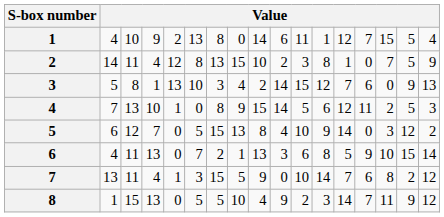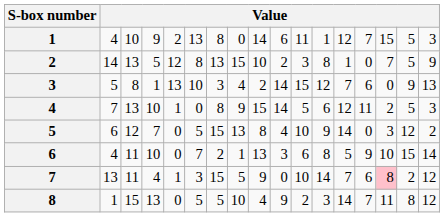(433, 39) 4 -> (433, 39) 3
(132, 62) 11 -> (132, 62) 13
(157, 62) 4 -> (157, 62) 5
(153, 154) 13 -> (153, 154) 10
(390, 177) no background -> (390, 177) pink background
(411, 200) 9 -> (411, 200) 8
